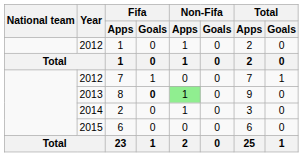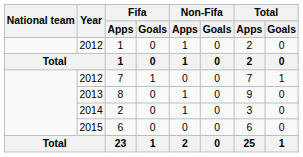(153, 95) bold -> (153, 95) normal
(185, 95) lightgreen background -> (185, 95) no background
